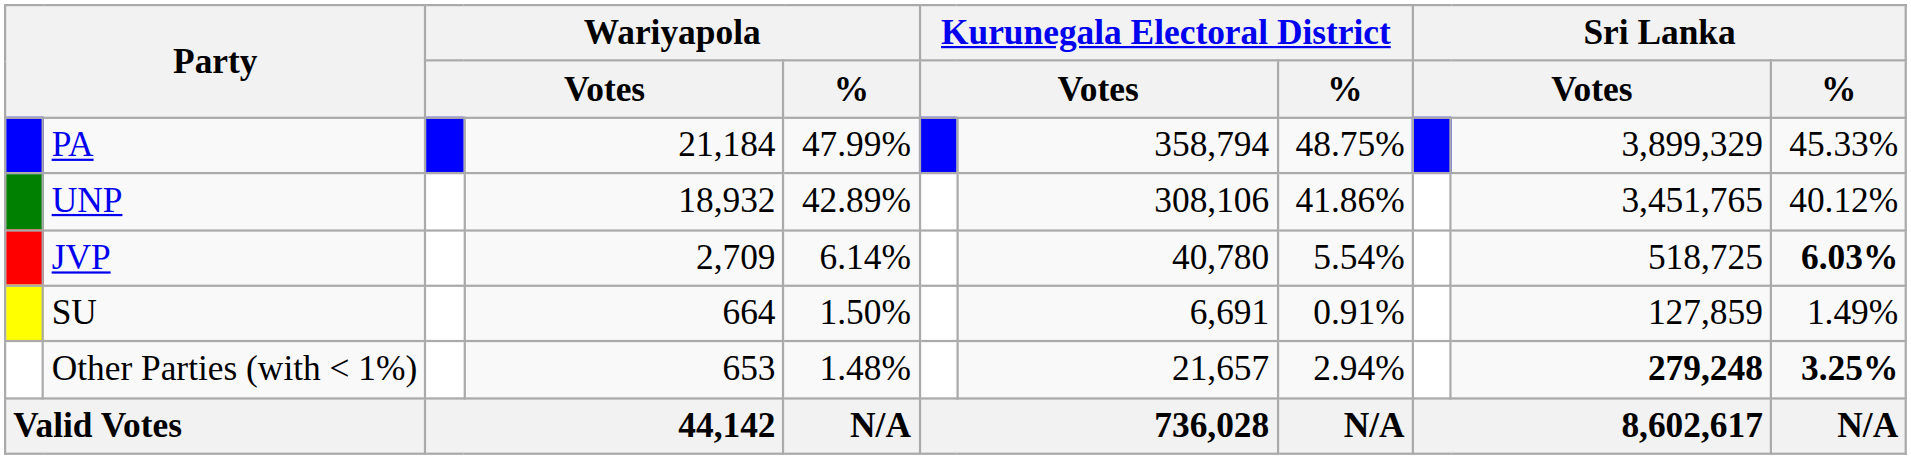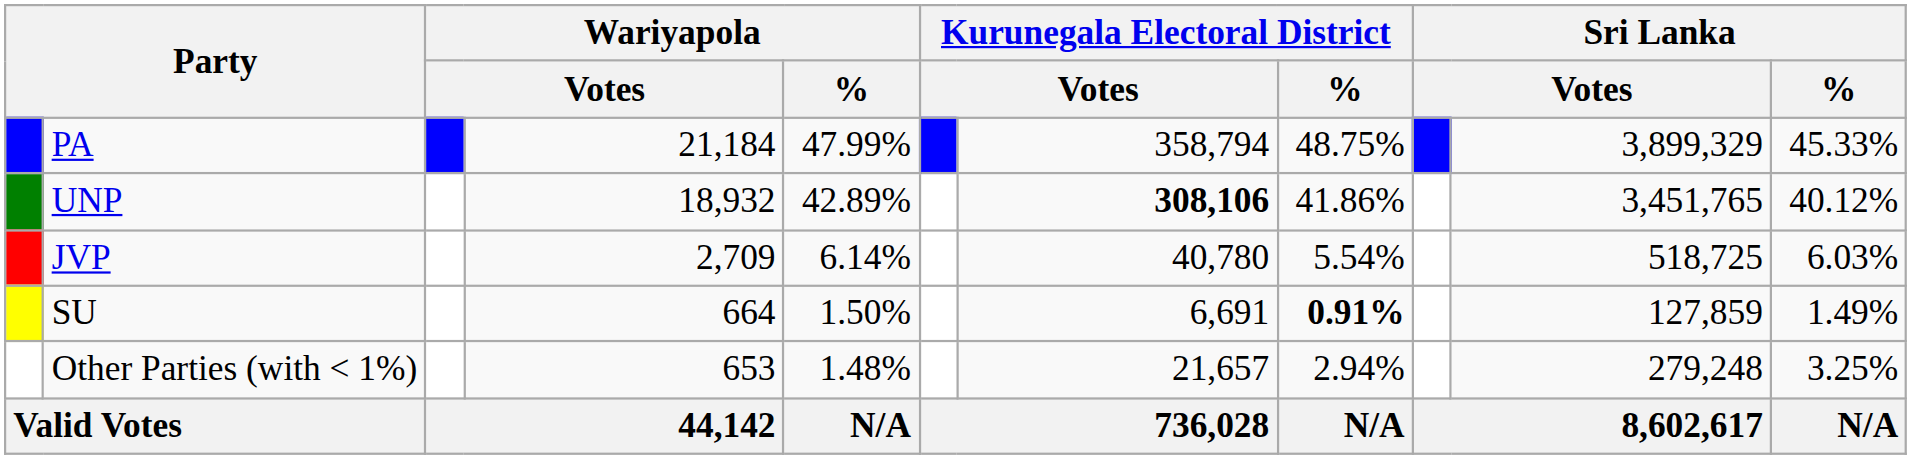(1212, 200) normal -> (1212, 200) bold
(1850, 256) bold -> (1853, 256) normal
(1359, 312) normal -> (1356, 312) bold
(1705, 369) bold -> (1705, 369) normal
(1850, 369) bold -> (1853, 369) normal
